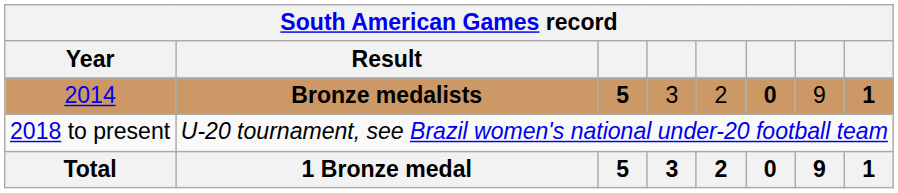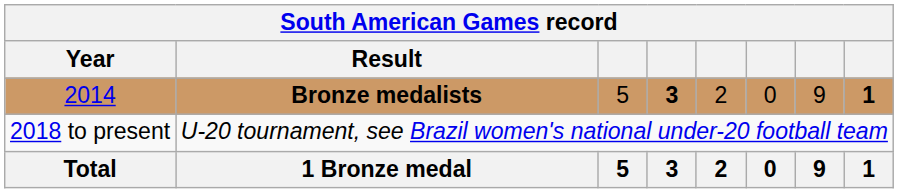(623, 95) bold -> (623, 95) normal
(672, 95) normal -> (672, 95) bold
(770, 95) bold -> (770, 95) normal
